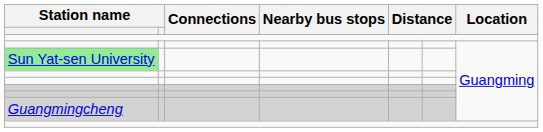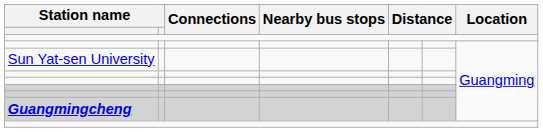(81, 59) lightgreen background -> (81, 59) no background
(65, 109) normal -> (70, 109) bold
